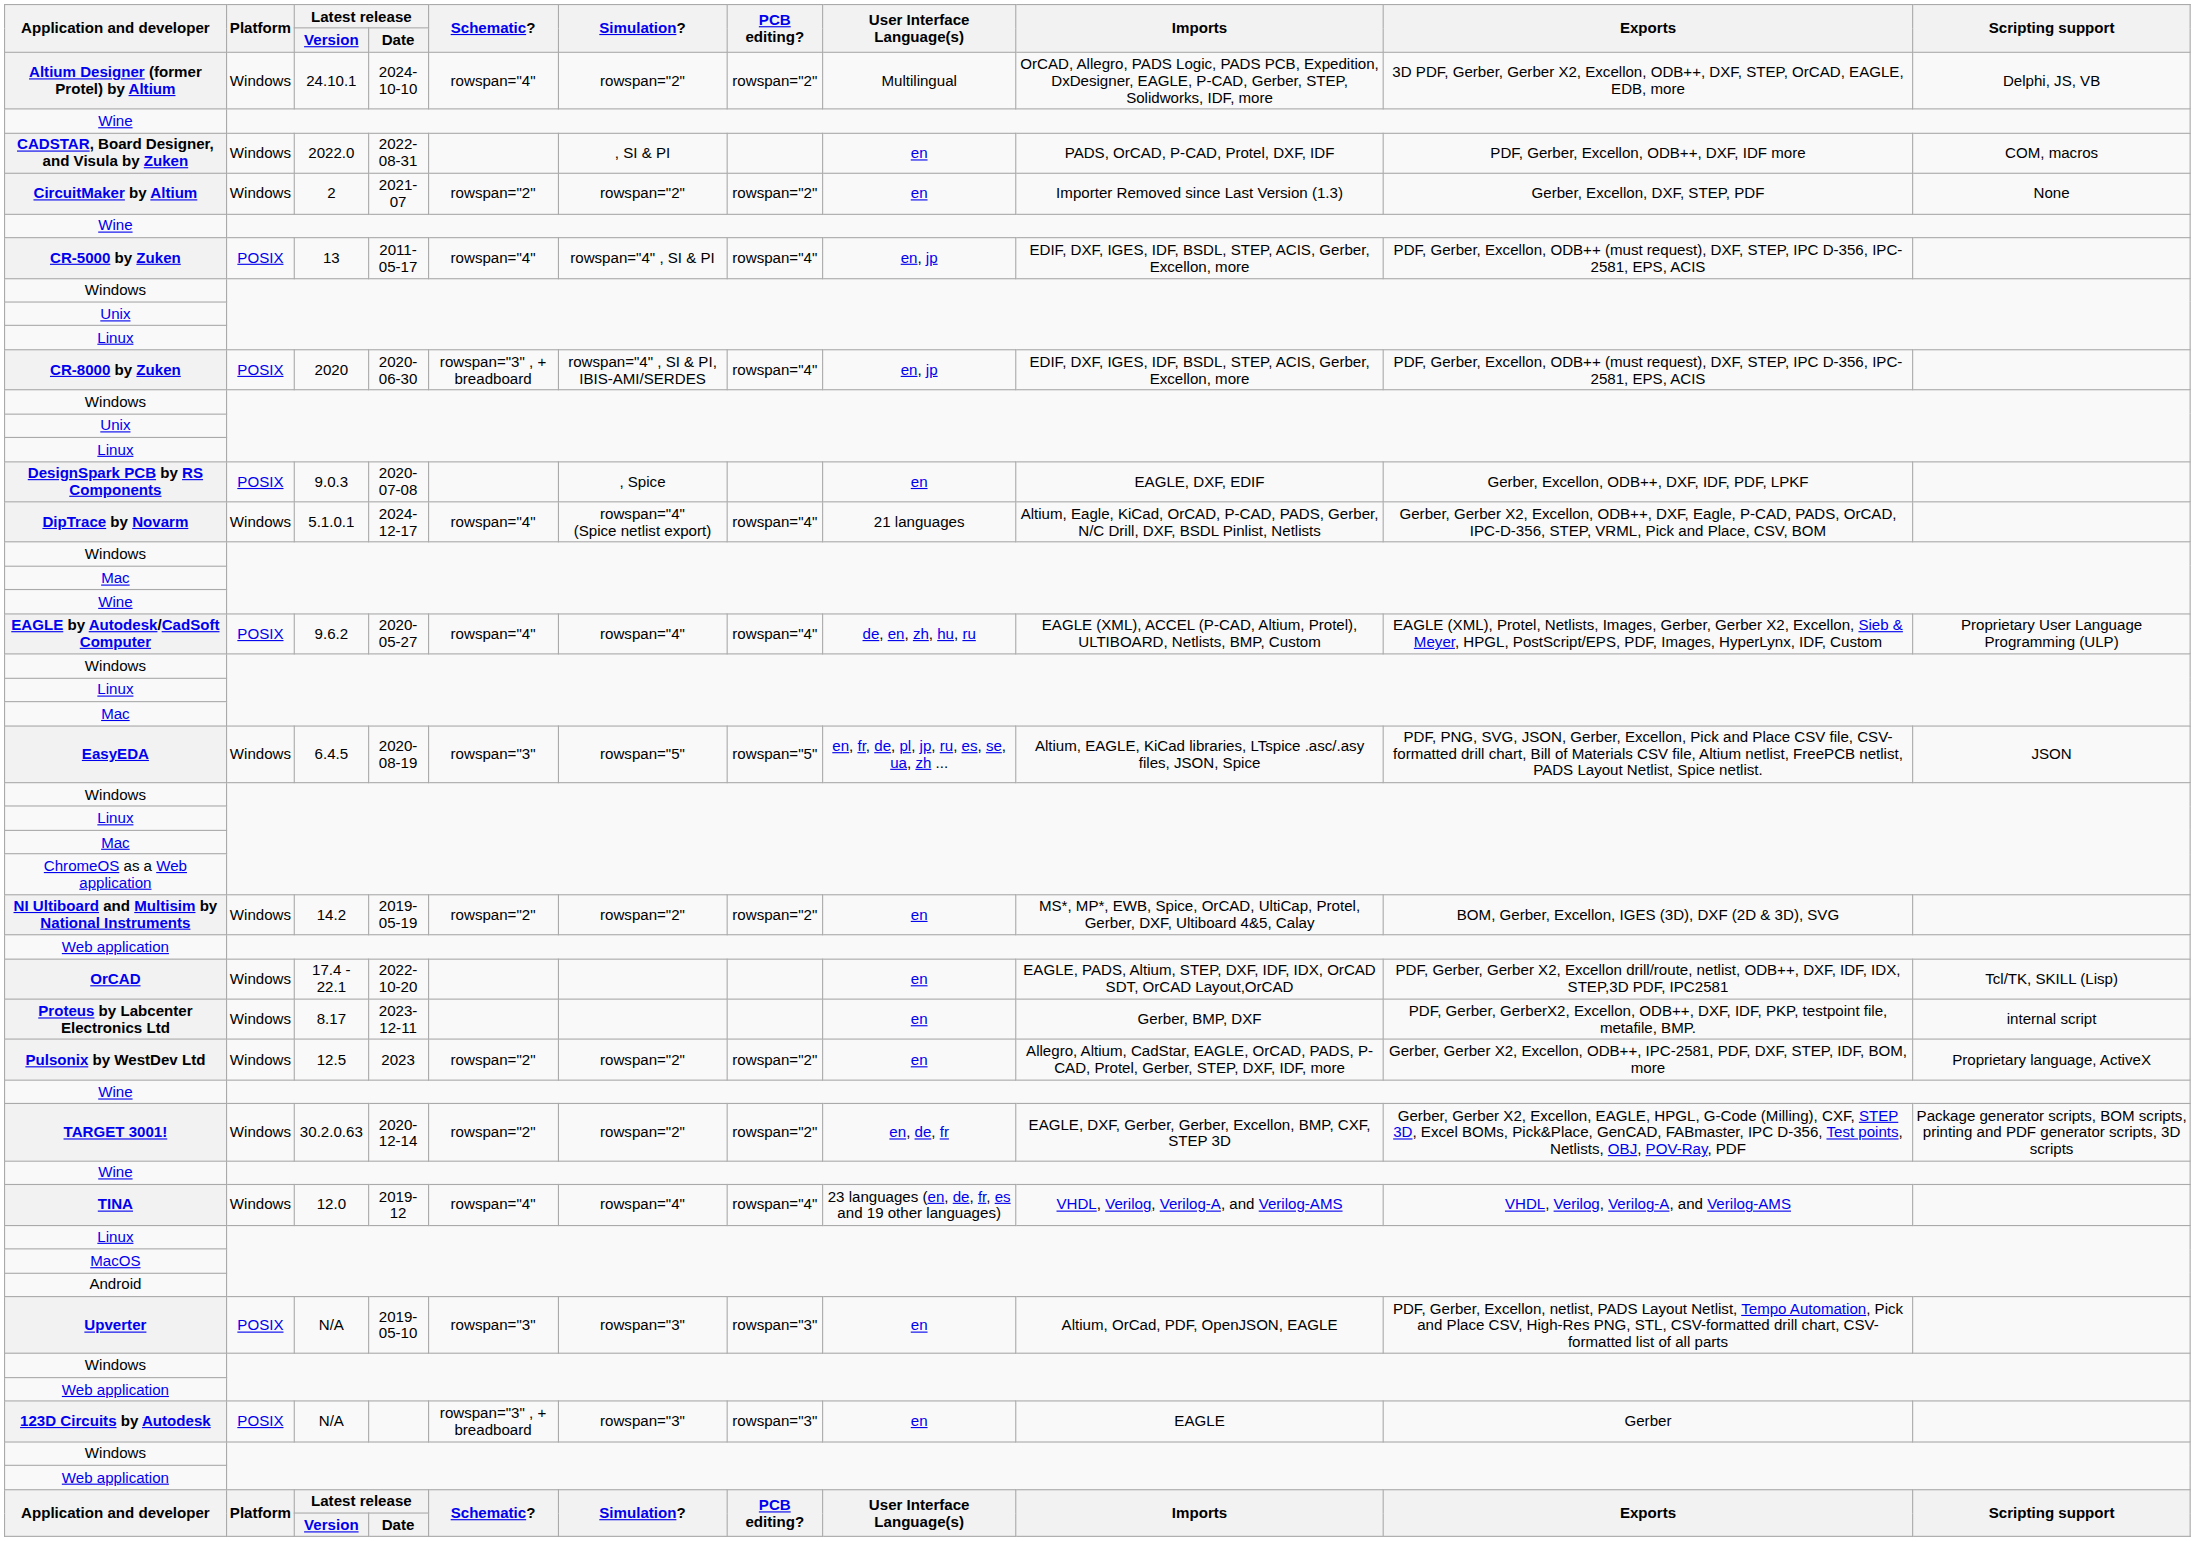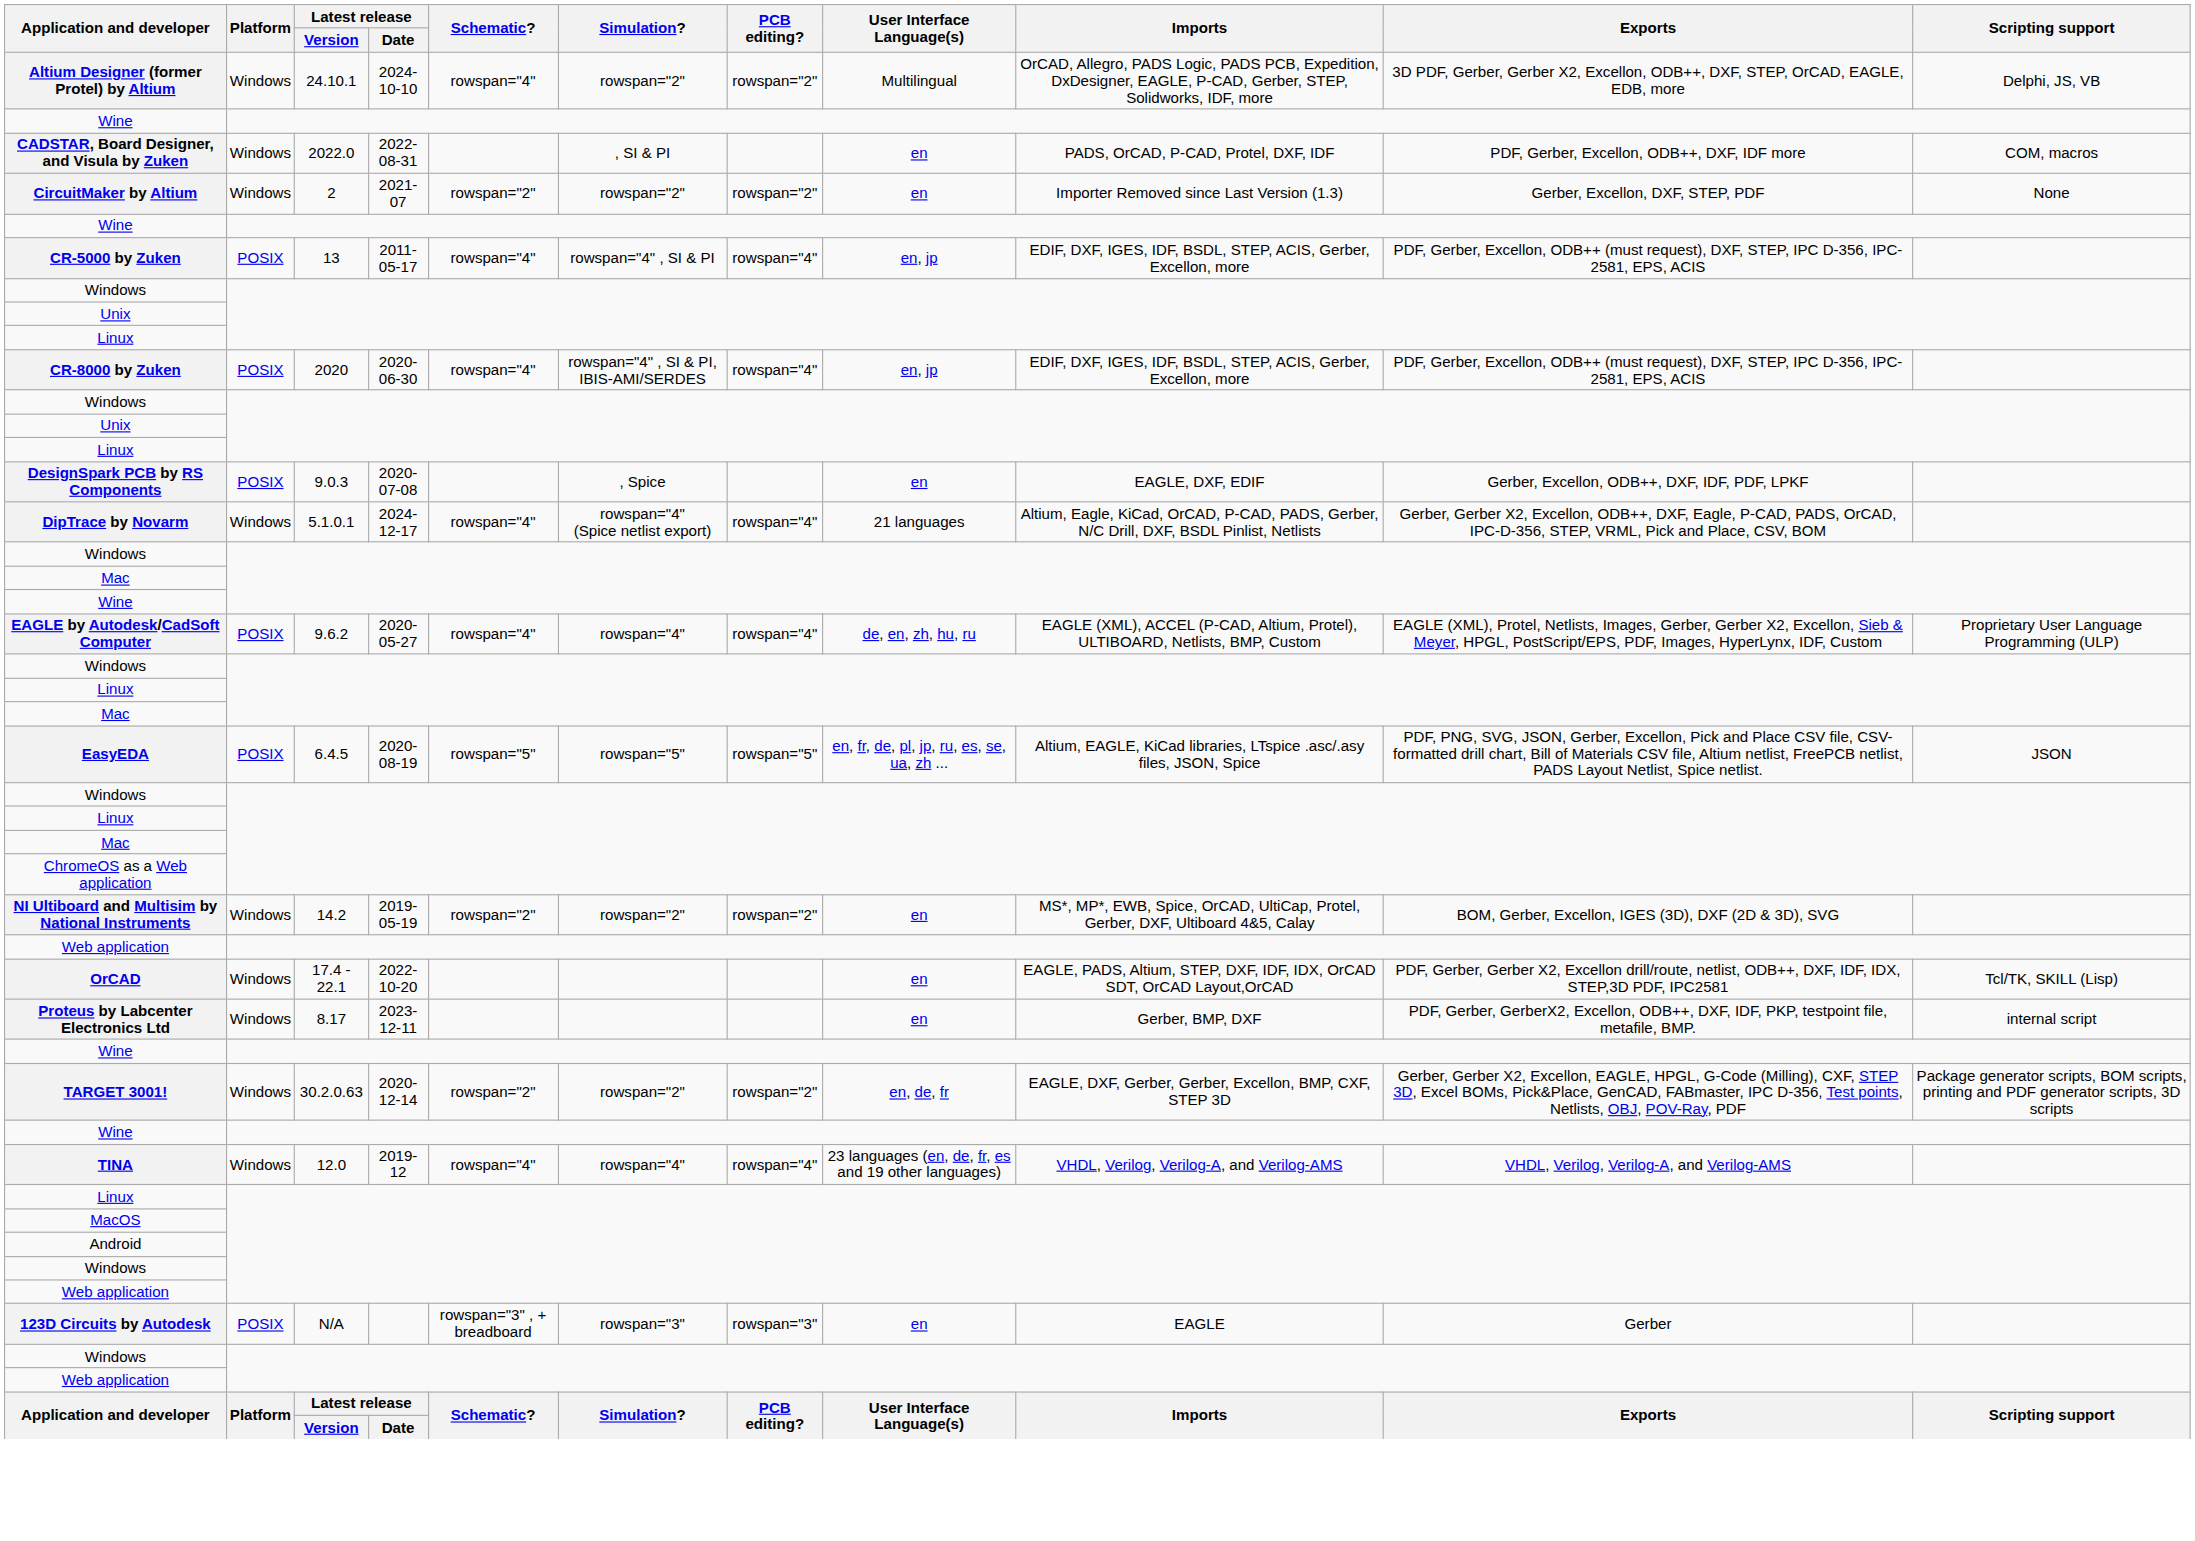(493, 369) rowspan="3" , + breadboard -> (493, 369) rowspan="4"
(260, 754) Windows -> (260, 754) POSIX
(493, 754) rowspan="3" -> (493, 754) rowspan="5"
- row: (115, 1059)
- row: (115, 1325)
